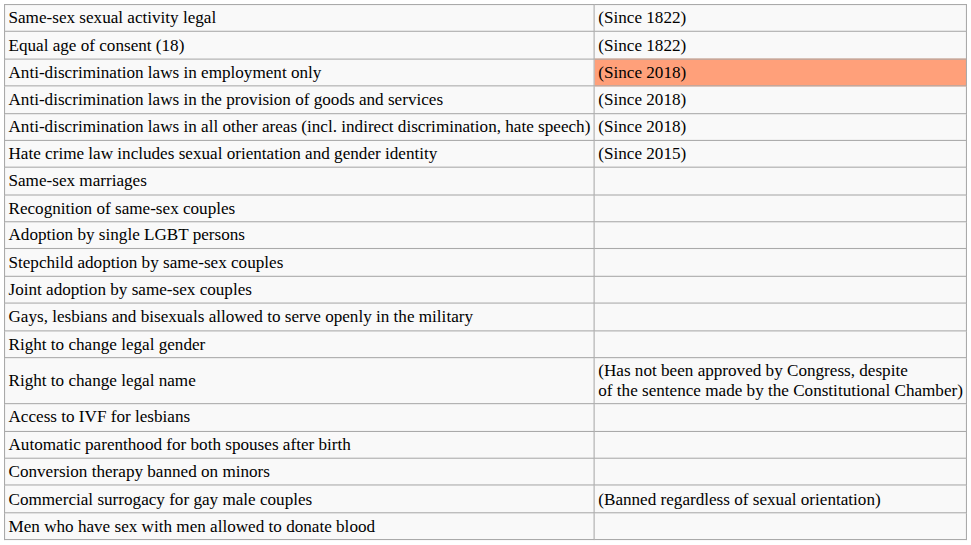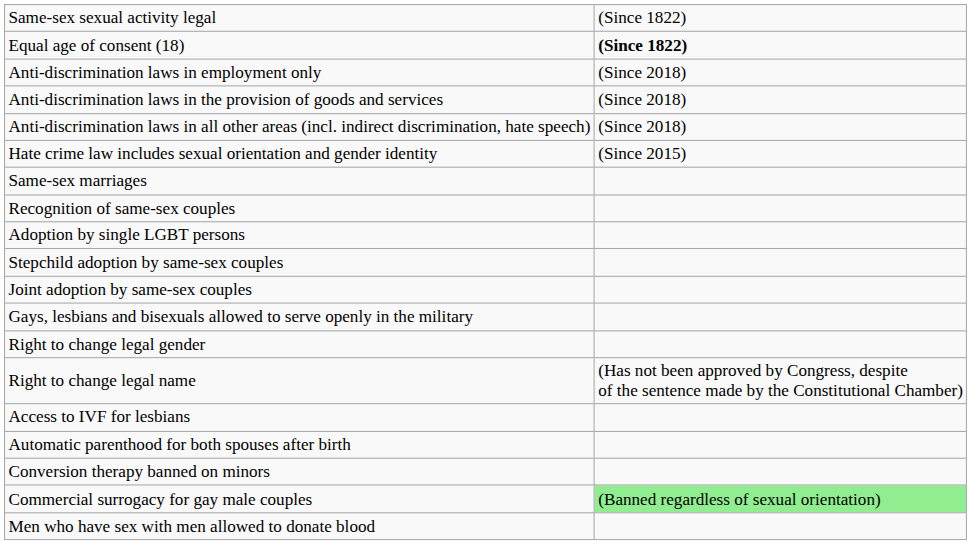(642, 45) normal -> (643, 45) bold
(642, 72) lightsalmon background -> (642, 72) no background
(739, 498) no background -> (739, 498) lightgreen background
